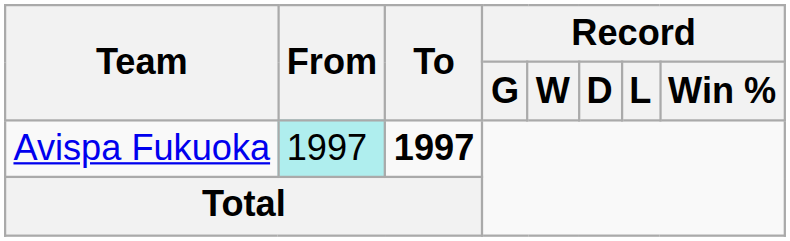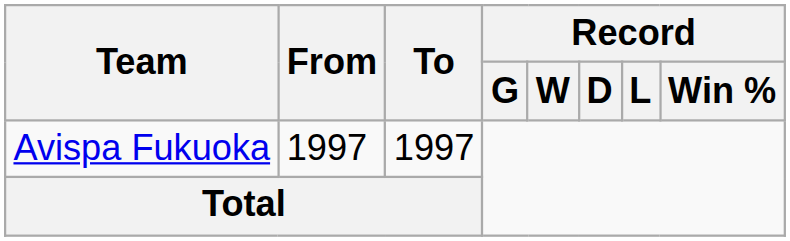(327, 147) paleturquoise background -> (327, 147) no background
(434, 147) bold -> (434, 147) normal
